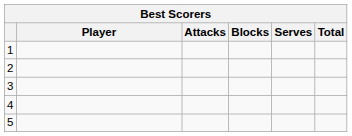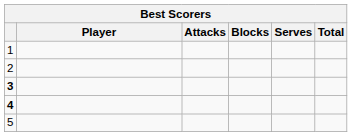(10, 87) normal -> (10, 87) bold
(10, 105) normal -> (10, 105) bold
